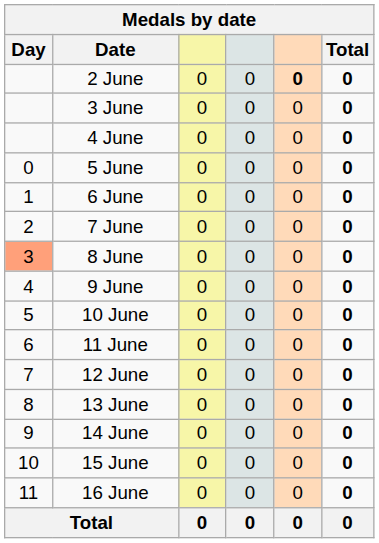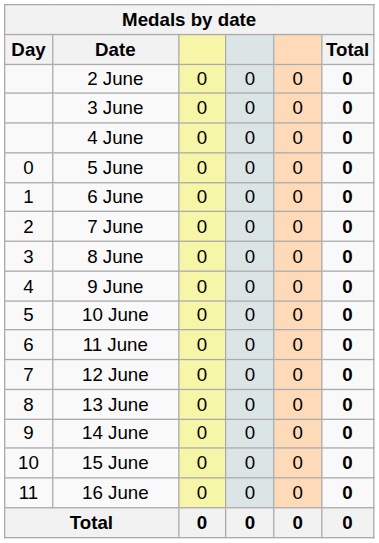(298, 79) bold -> (298, 79) normal
(29, 256) lightsalmon background -> (29, 256) no background
